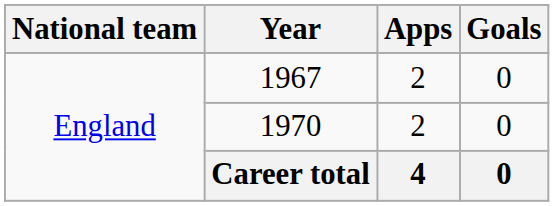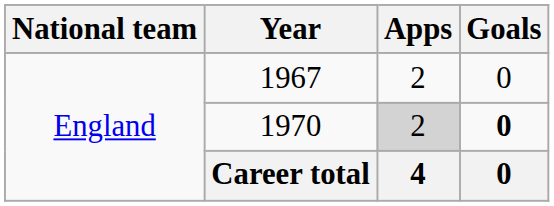(418, 126) no background -> (418, 126) lightgrey background
(504, 126) normal -> (504, 126) bold
